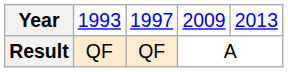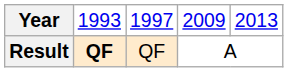(99, 51) normal -> (99, 51) bold
